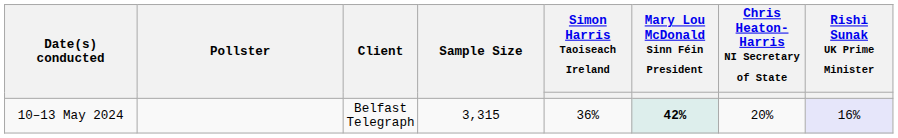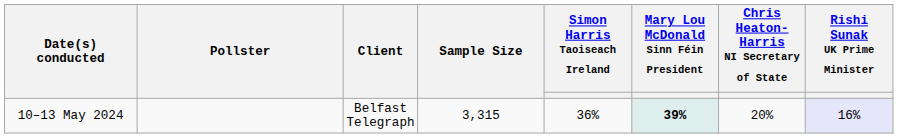(675, 116) 42% -> (675, 116) 39%
